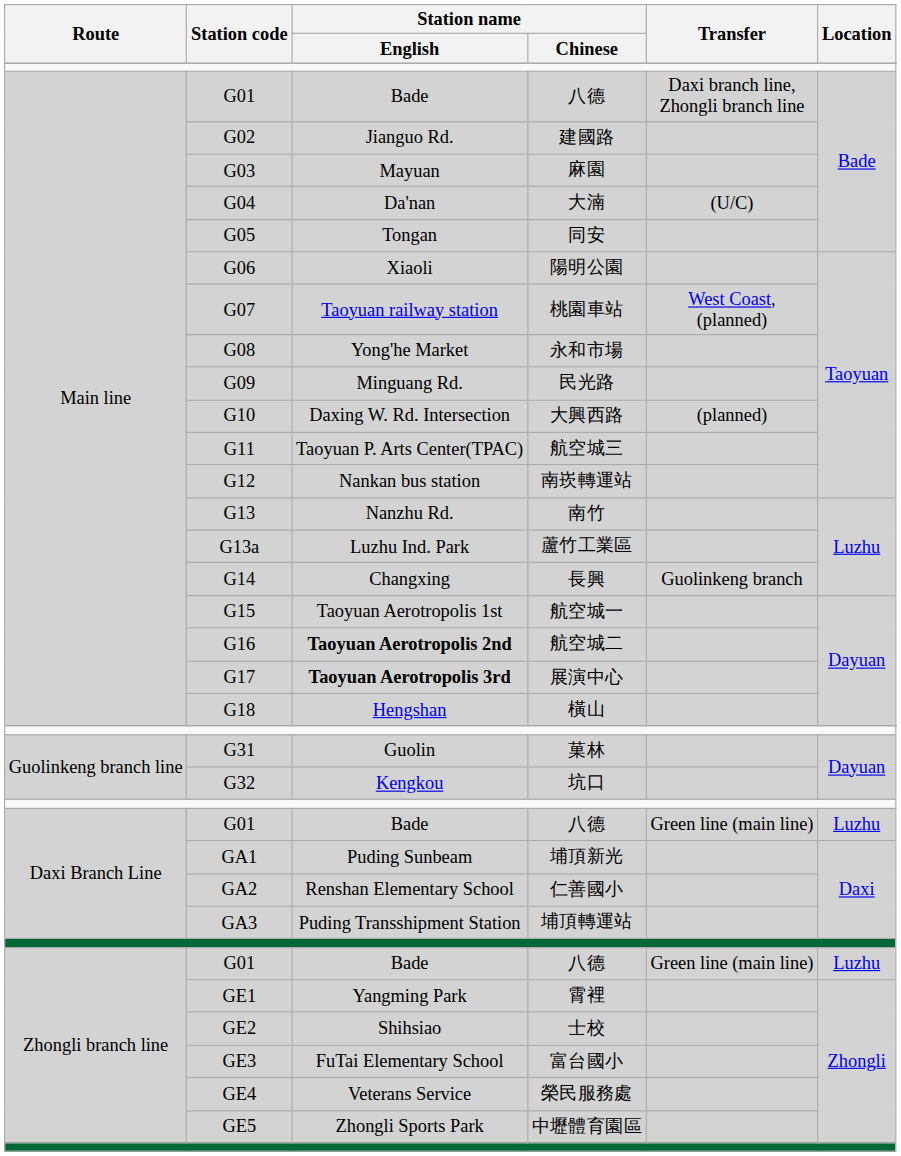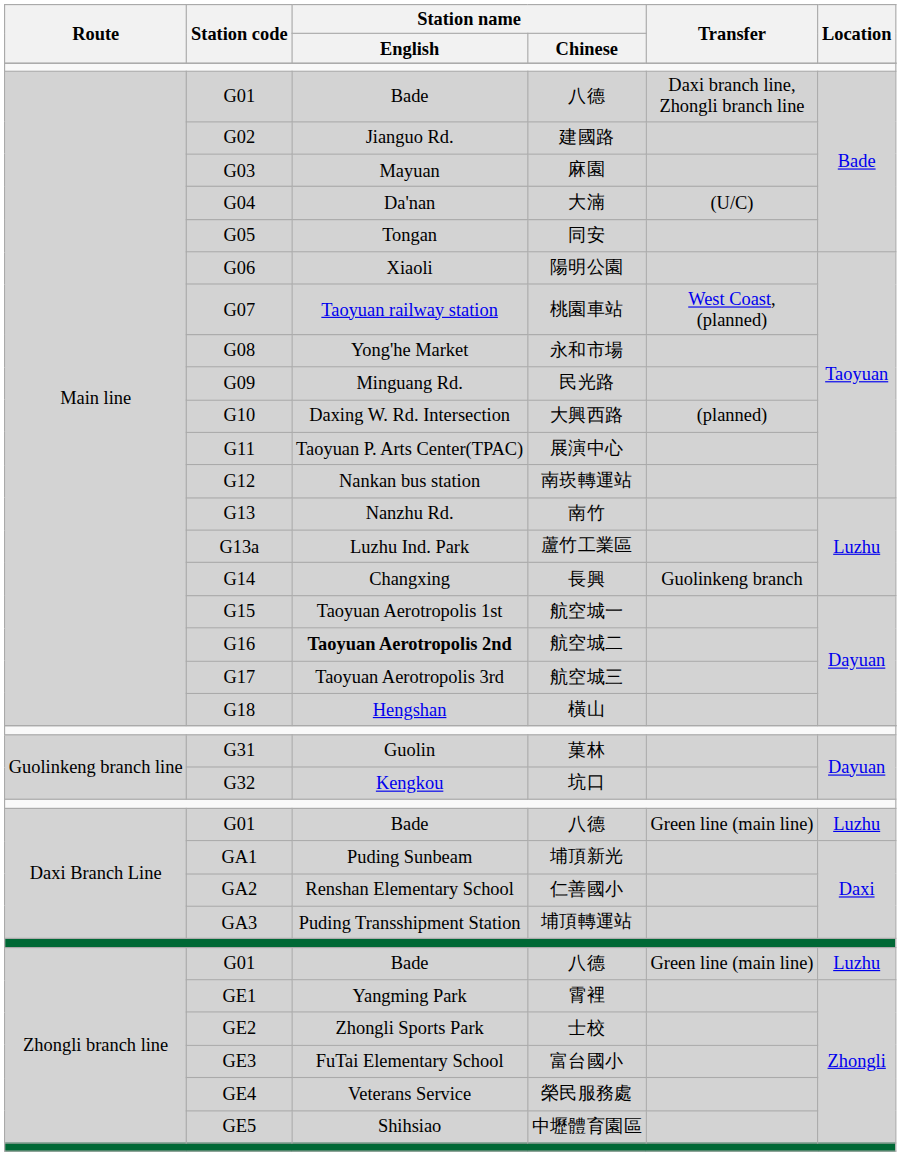(587, 447) 航空城三 -> (587, 447) 展演中心
(410, 676) bold -> (410, 676) normal
(587, 676) 展演中心 -> (587, 676) 航空城三
(410, 1028) Shihsiao -> (410, 1028) Zhongli Sports Park
(410, 1126) Zhongli Sports Park -> (410, 1126) Shihsiao
